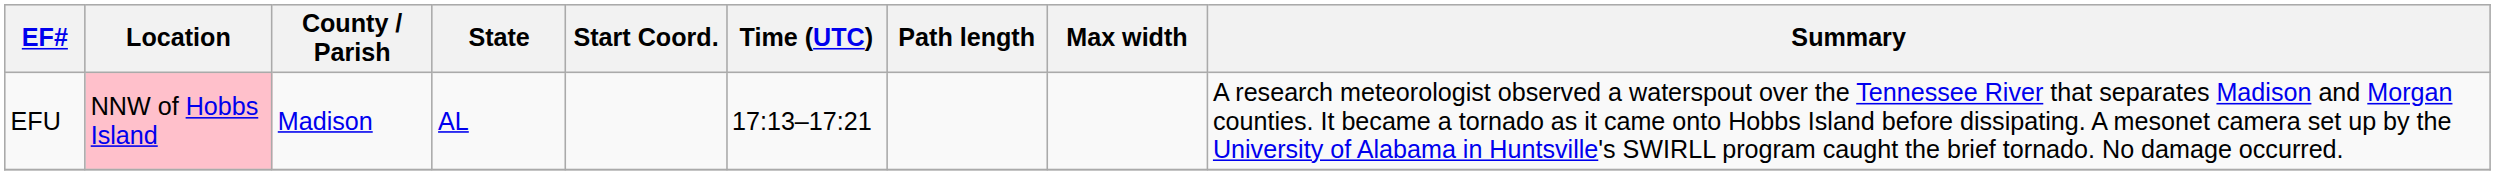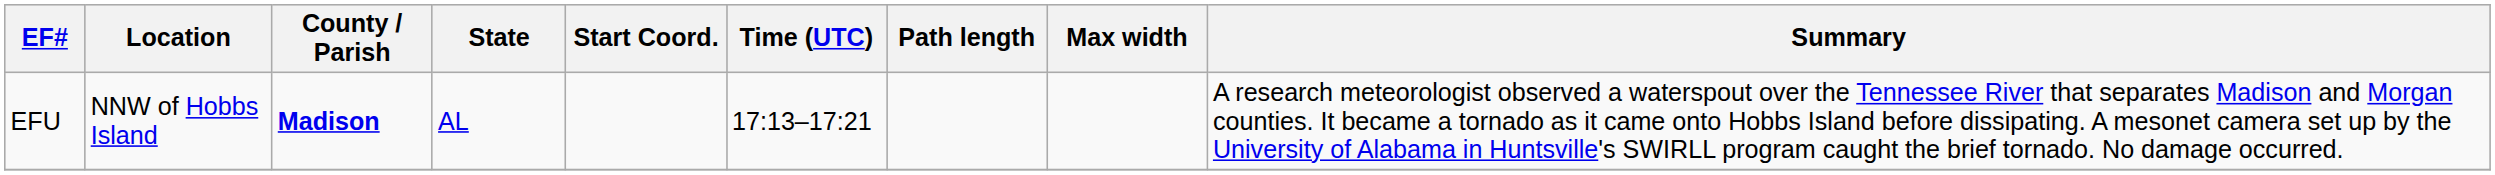(174, 120) pink background -> (174, 120) no background
(325, 120) normal -> (329, 120) bold
